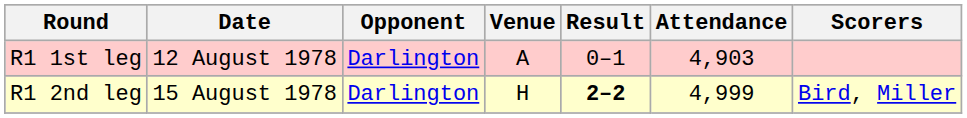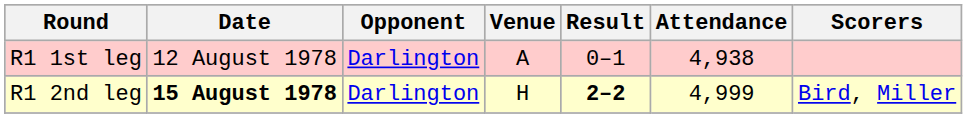(722, 59) 4,903 -> (722, 59) 4,938
(245, 94) normal -> (245, 94) bold
